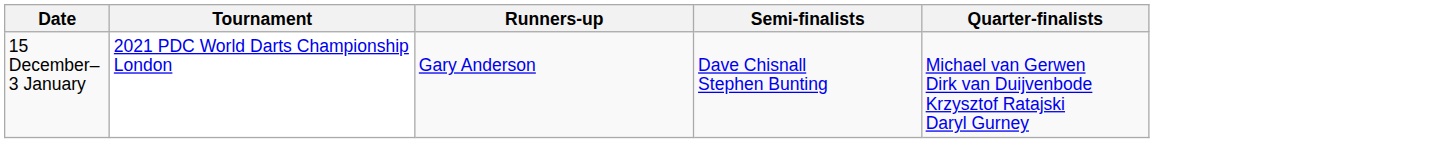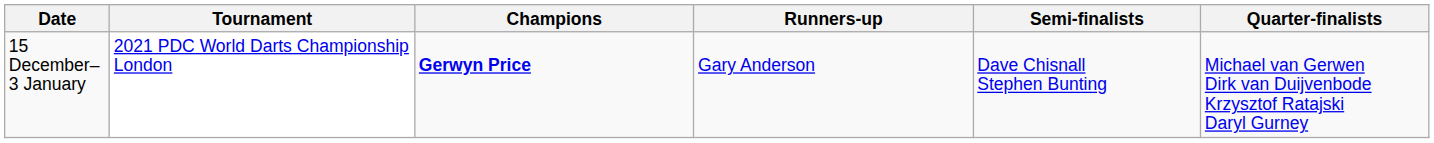+ column: (554, 18)
